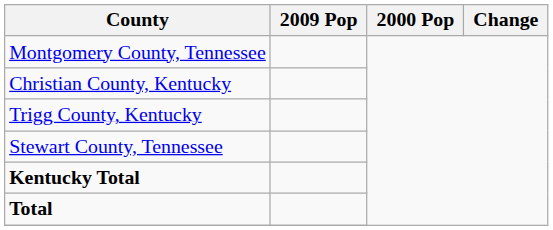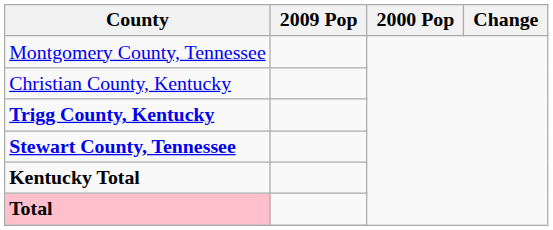(105, 114) normal -> (112, 114) bold
(116, 146) normal -> (122, 146) bold
(31, 209) no background -> (31, 209) pink background
